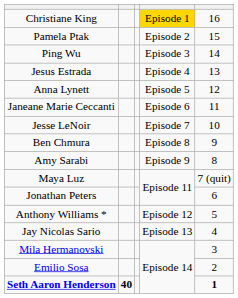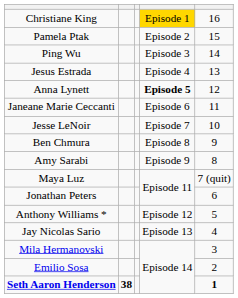(167, 89) normal -> (167, 89) bold
(126, 284) 40 -> (126, 284) 38
